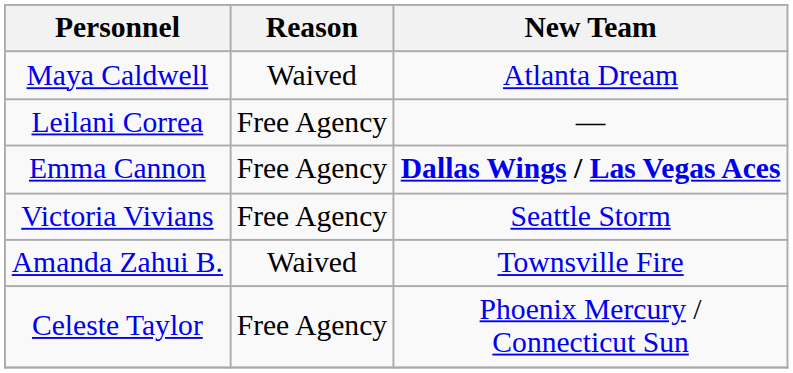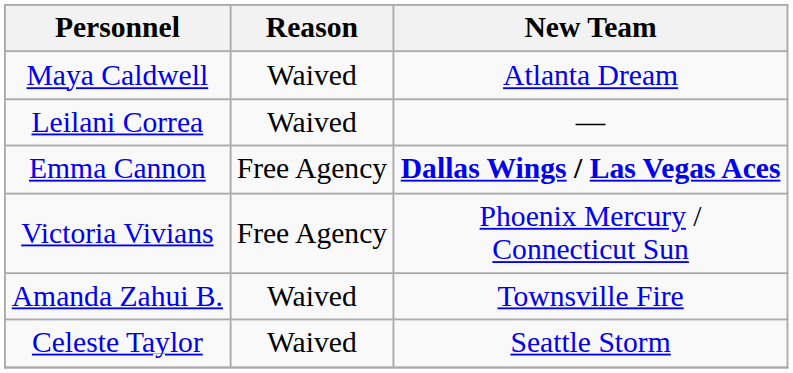(312, 121) Free Agency -> (312, 121) Waived
(591, 215) Seattle Storm -> (591, 232) Phoenix Mercury / Connecticut Sun
(312, 326) Free Agency -> (312, 342) Waived
(591, 326) Phoenix Mercury / Connecticut Sun -> (591, 342) Seattle Storm
